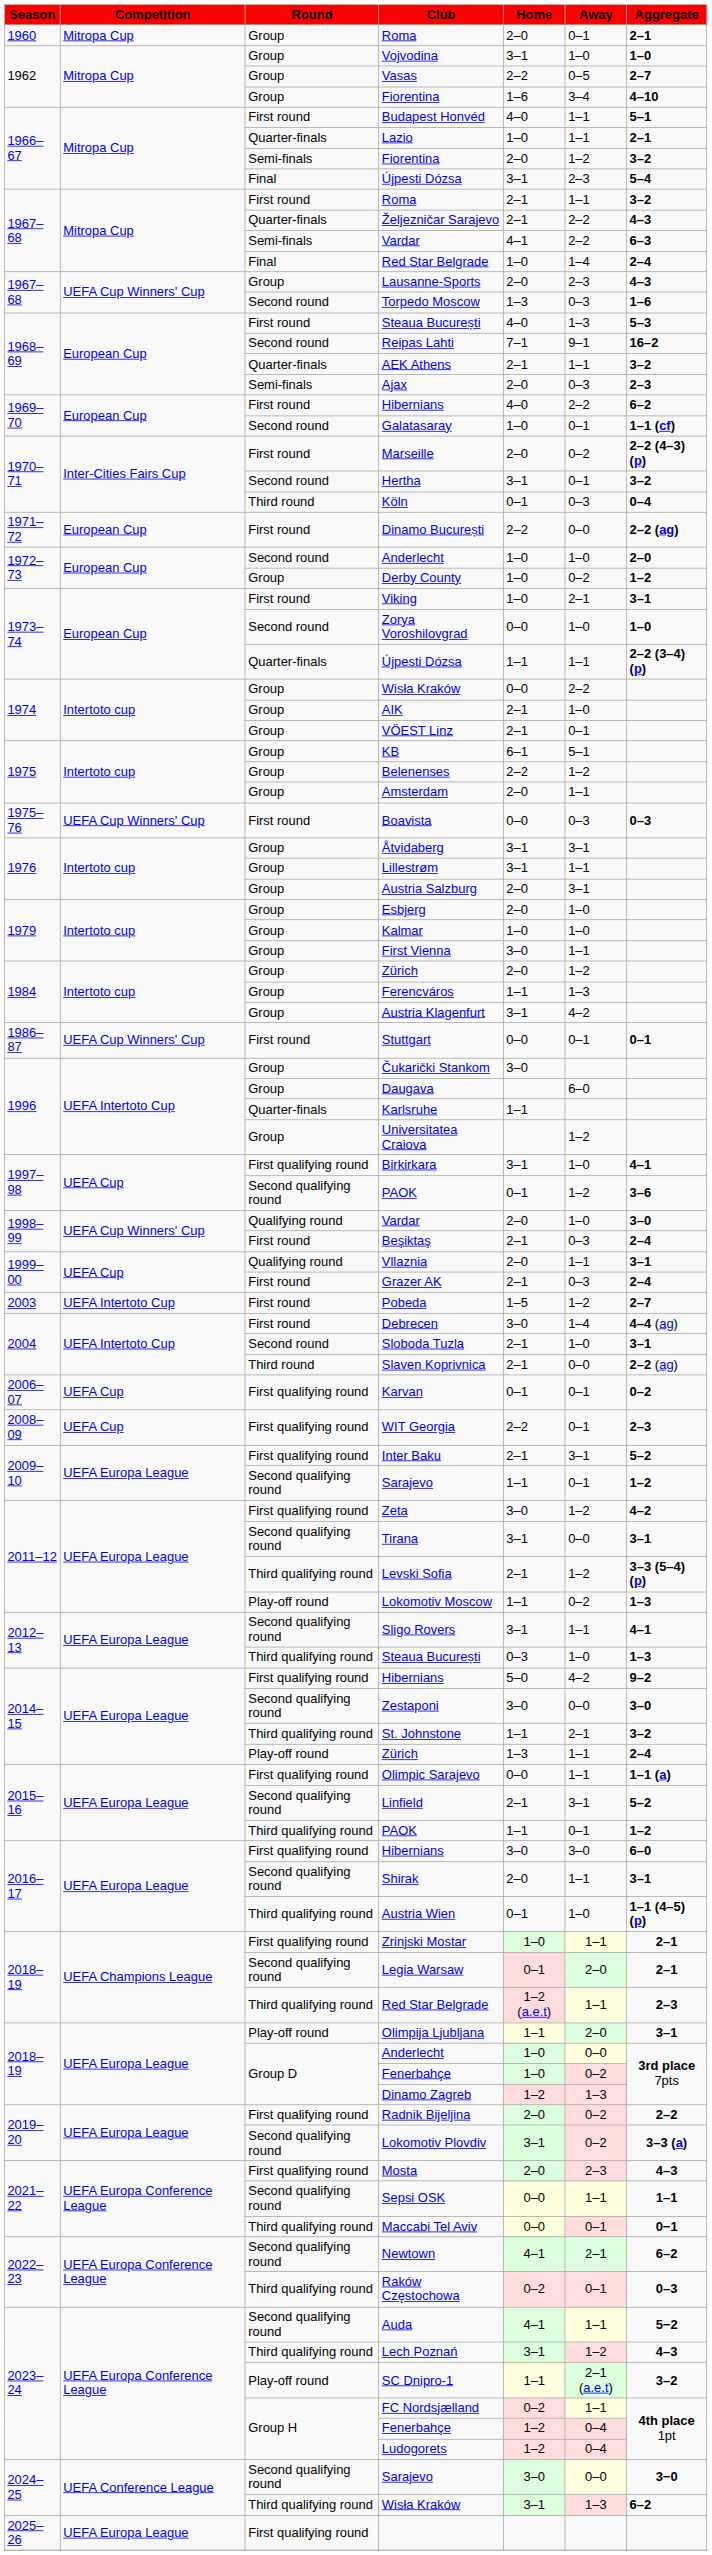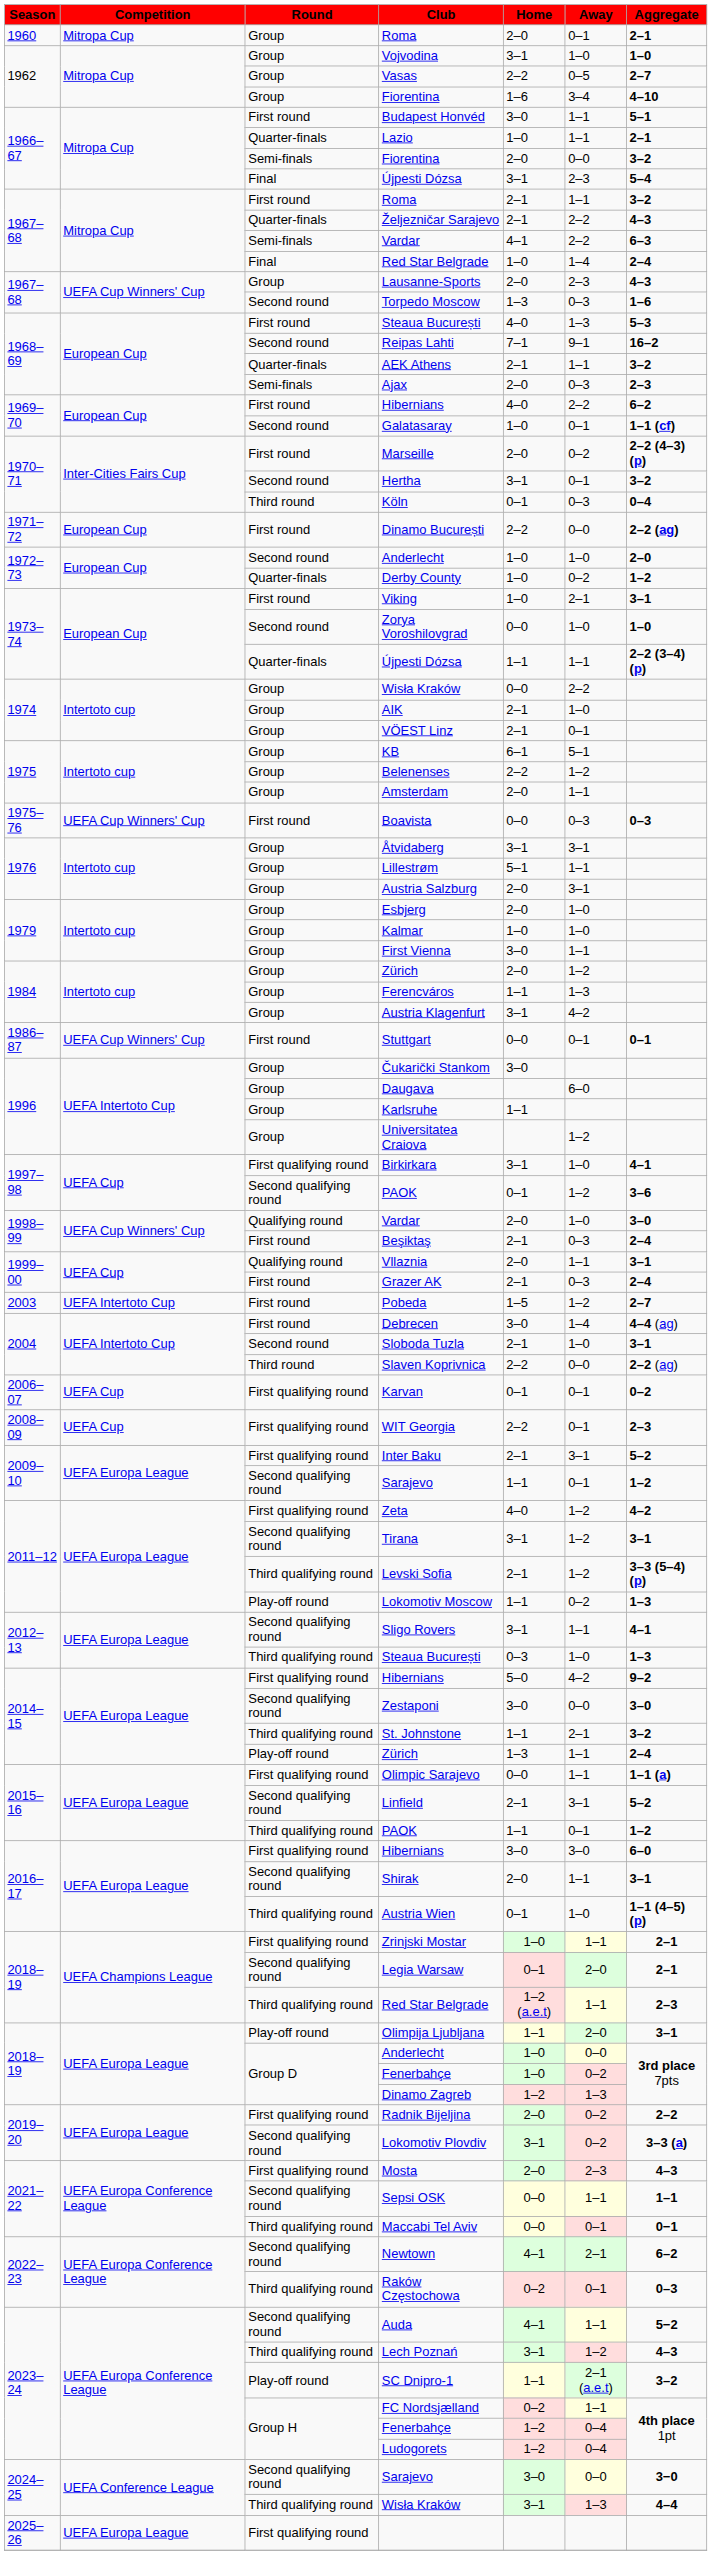(517, 117) 4–0 -> (517, 117) 3–0
(579, 158) 1–2 -> (579, 158) 0–0
(266, 578) Group -> (287, 578) Quarter-finals
(517, 868) 3–1 -> (517, 868) 5–1
(287, 1109) Quarter-finals -> (266, 1109) Group
(517, 1364) 2–1 -> (517, 1364) 2–2
(517, 1511) 3–0 -> (517, 1511) 4–0
(579, 1538) 0–0 -> (579, 1538) 1–2
(640, 2504) 6–2 -> (667, 2504) 4–4
